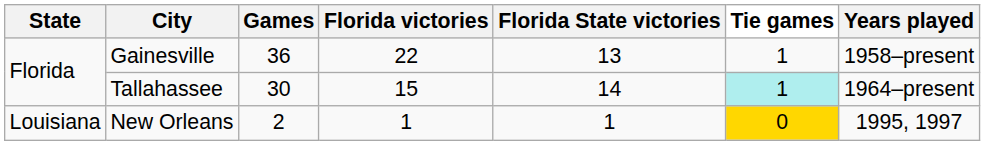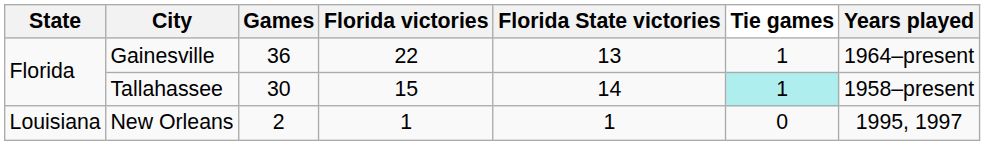(909, 55) 1958–present -> (909, 55) 1964–present
(909, 88) 1964–present -> (909, 88) 1958–present
(782, 122) gold background -> (782, 122) no background
